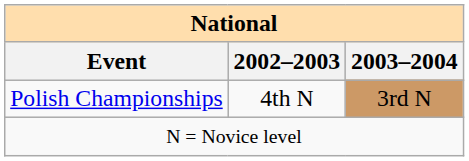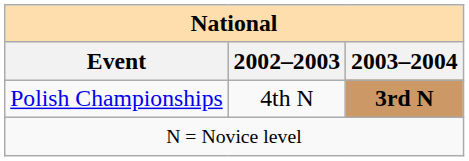(404, 98) normal -> (404, 98) bold
